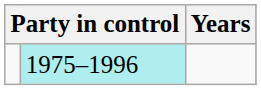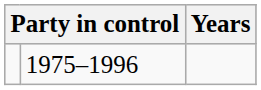(82, 63) paleturquoise background -> (82, 63) no background
